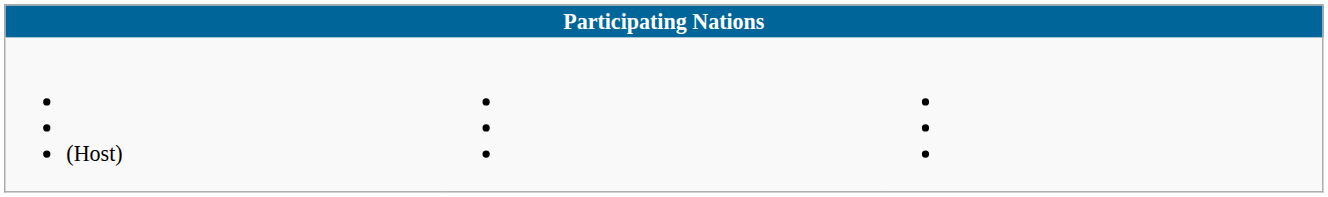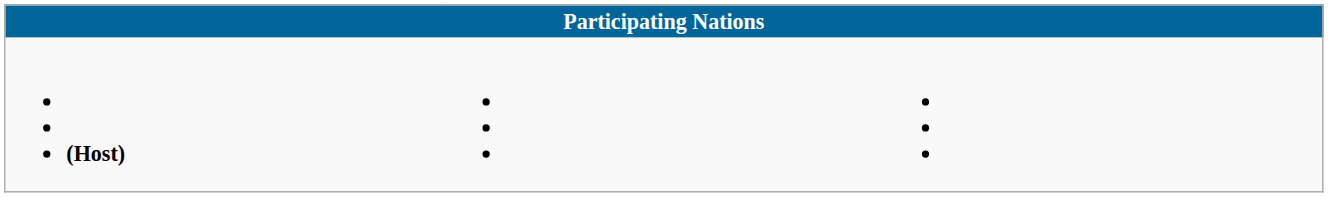(225, 128) normal -> (225, 128) bold
